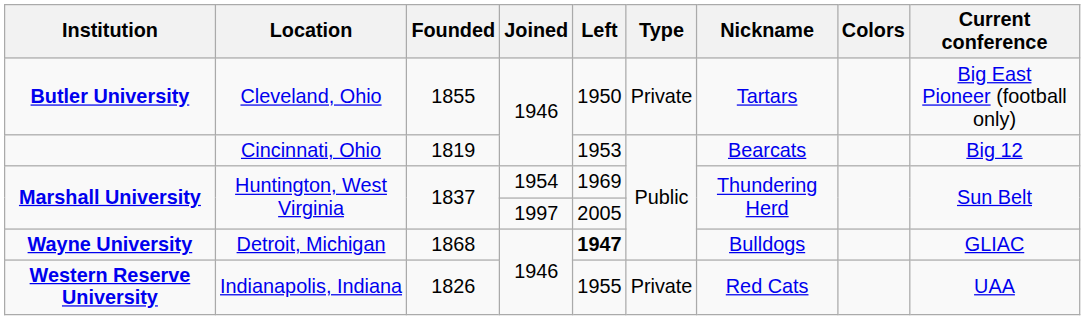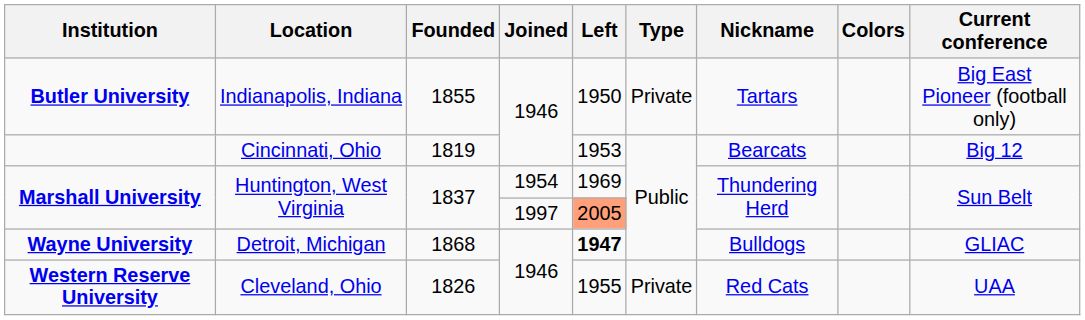(311, 96) Cleveland, Ohio -> (311, 96) Indianapolis, Indiana
(599, 213) no background -> (599, 213) lightsalmon background
(311, 287) Indianapolis, Indiana -> (311, 287) Cleveland, Ohio
